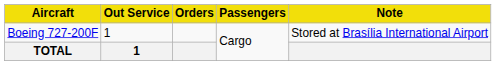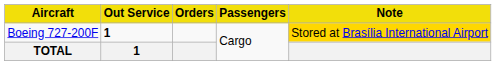(137, 33) normal -> (137, 33) bold
(390, 33) no background -> (390, 33) gold background
